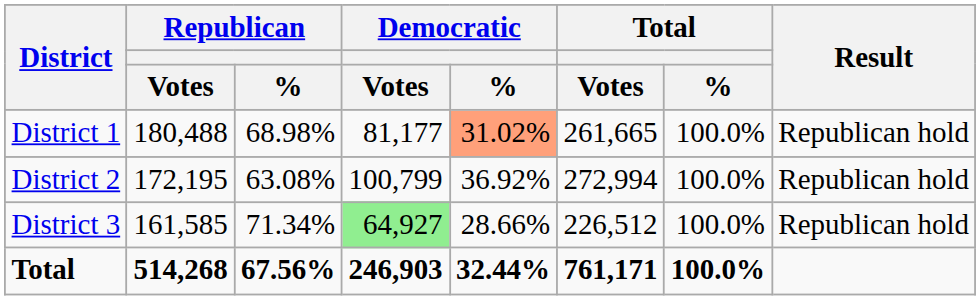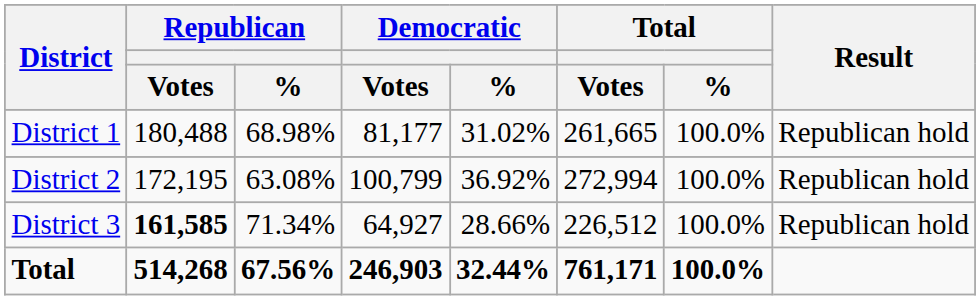(505, 132) lightsalmon background -> (505, 132) no background
(181, 224) normal -> (181, 224) bold
(403, 224) lightgreen background -> (403, 224) no background
